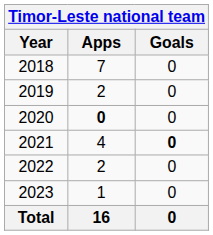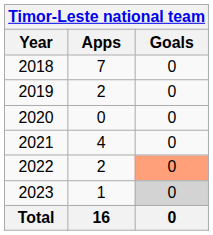(101, 117) bold -> (101, 117) normal
(172, 142) bold -> (172, 142) normal
(172, 167) no background -> (172, 167) lightsalmon background
(172, 192) no background -> (172, 192) lightgrey background
